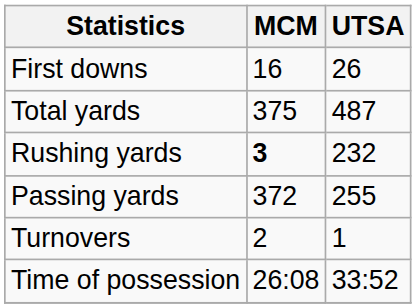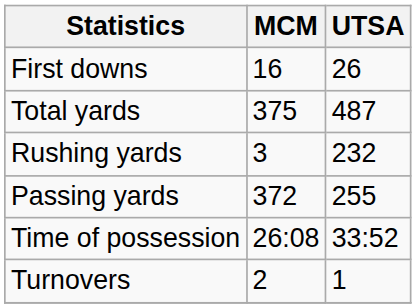(260, 153) bold -> (260, 153) normal
rows swapped: (71, 238) <-> (126, 280)
